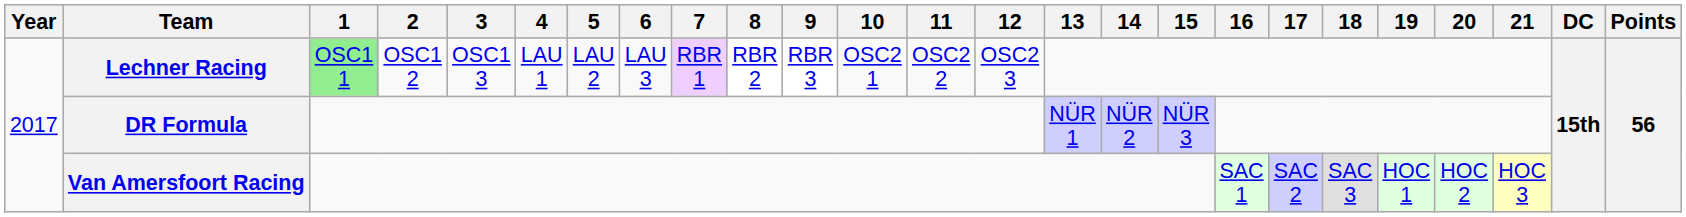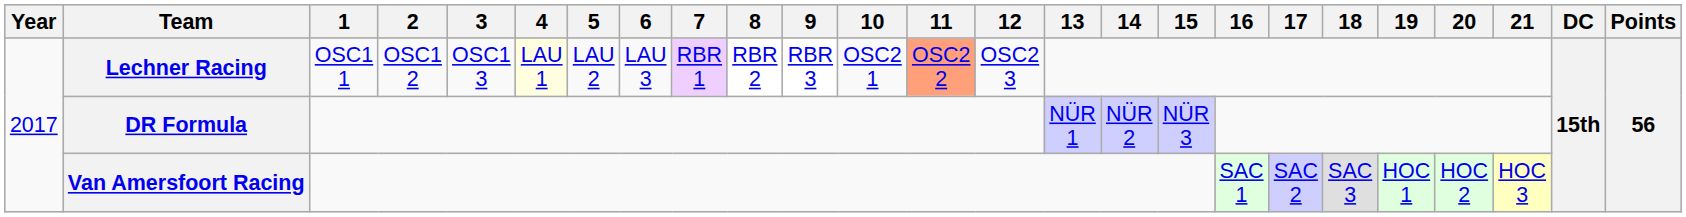(344, 67) lightgreen background -> (344, 67) no background
(542, 67) no background -> (542, 67) lightyellow background
(941, 67) no background -> (941, 67) lightsalmon background
